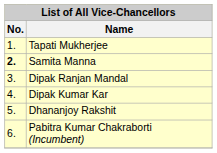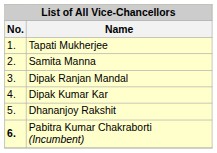(11, 62) bold -> (11, 62) normal
(11, 134) normal -> (11, 134) bold
